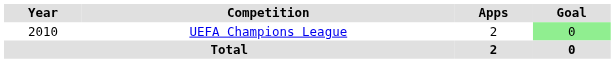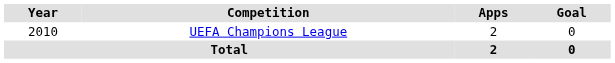(572, 31) lightgreen background -> (572, 31) no background
